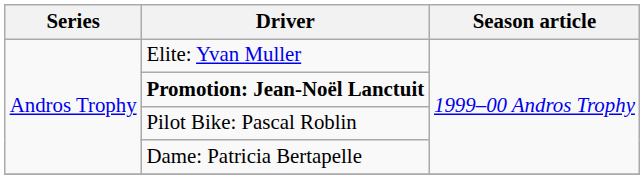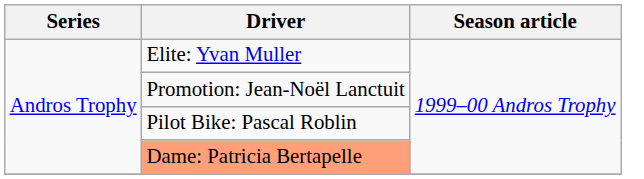(285, 89) bold -> (276, 89) normal
(254, 156) no background -> (254, 156) lightsalmon background
